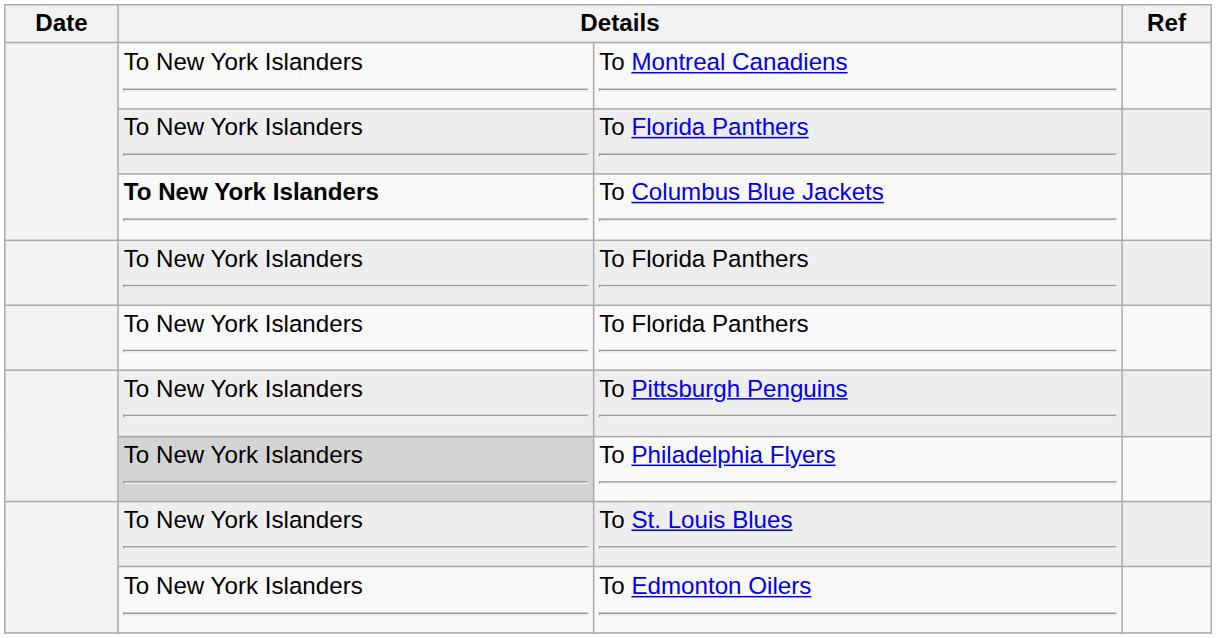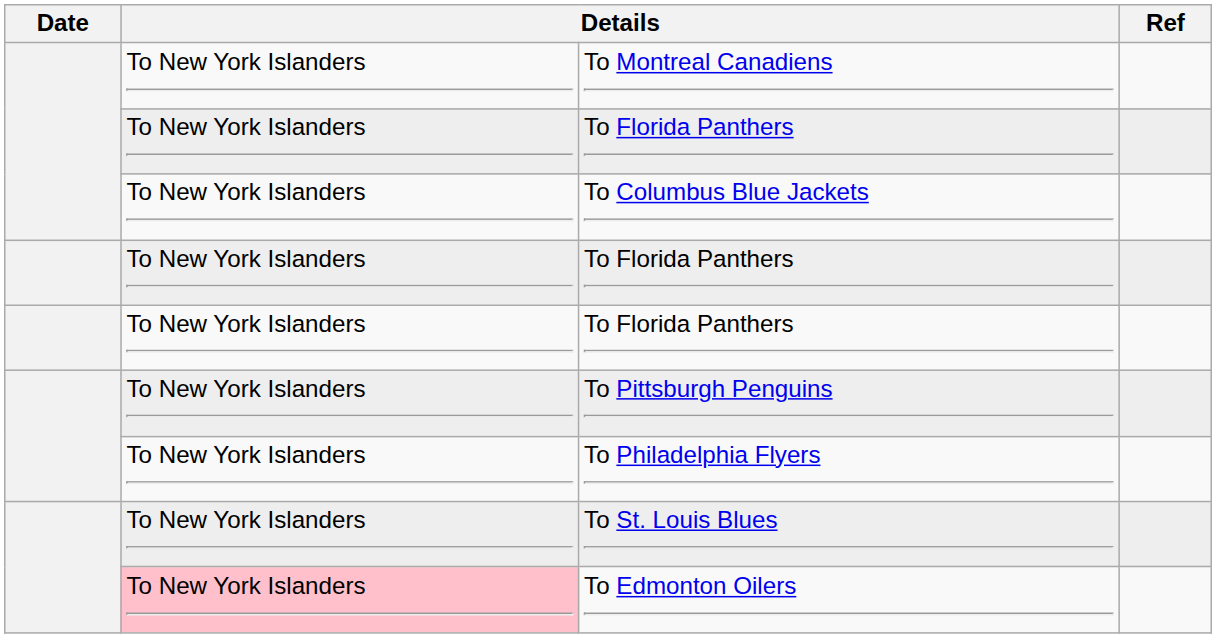(356, 201) bold -> (350, 201) normal
(356, 463) lightgrey background -> (350, 463) no background
(356, 594) no background -> (350, 594) pink background
